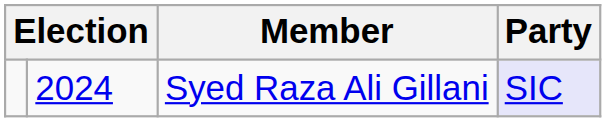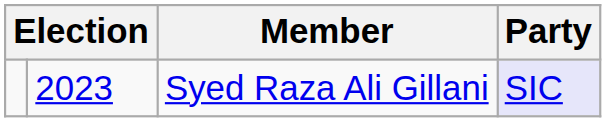(74, 87) 2024 -> (74, 87) 2023
